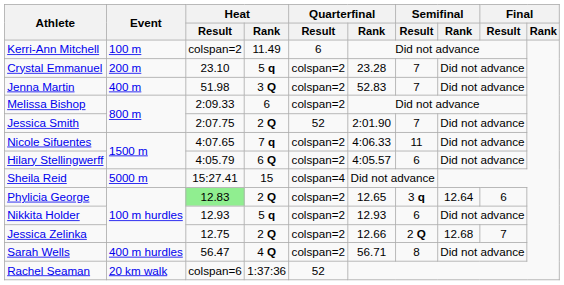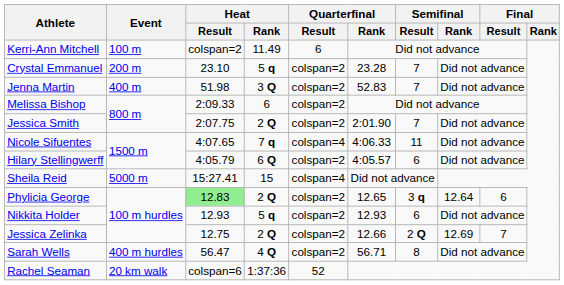(318, 124) 52 -> (318, 124) colspan=2
(318, 142) colspan=2 -> (318, 142) colspan=4
(459, 234) 12.68 -> (459, 234) 12.69
